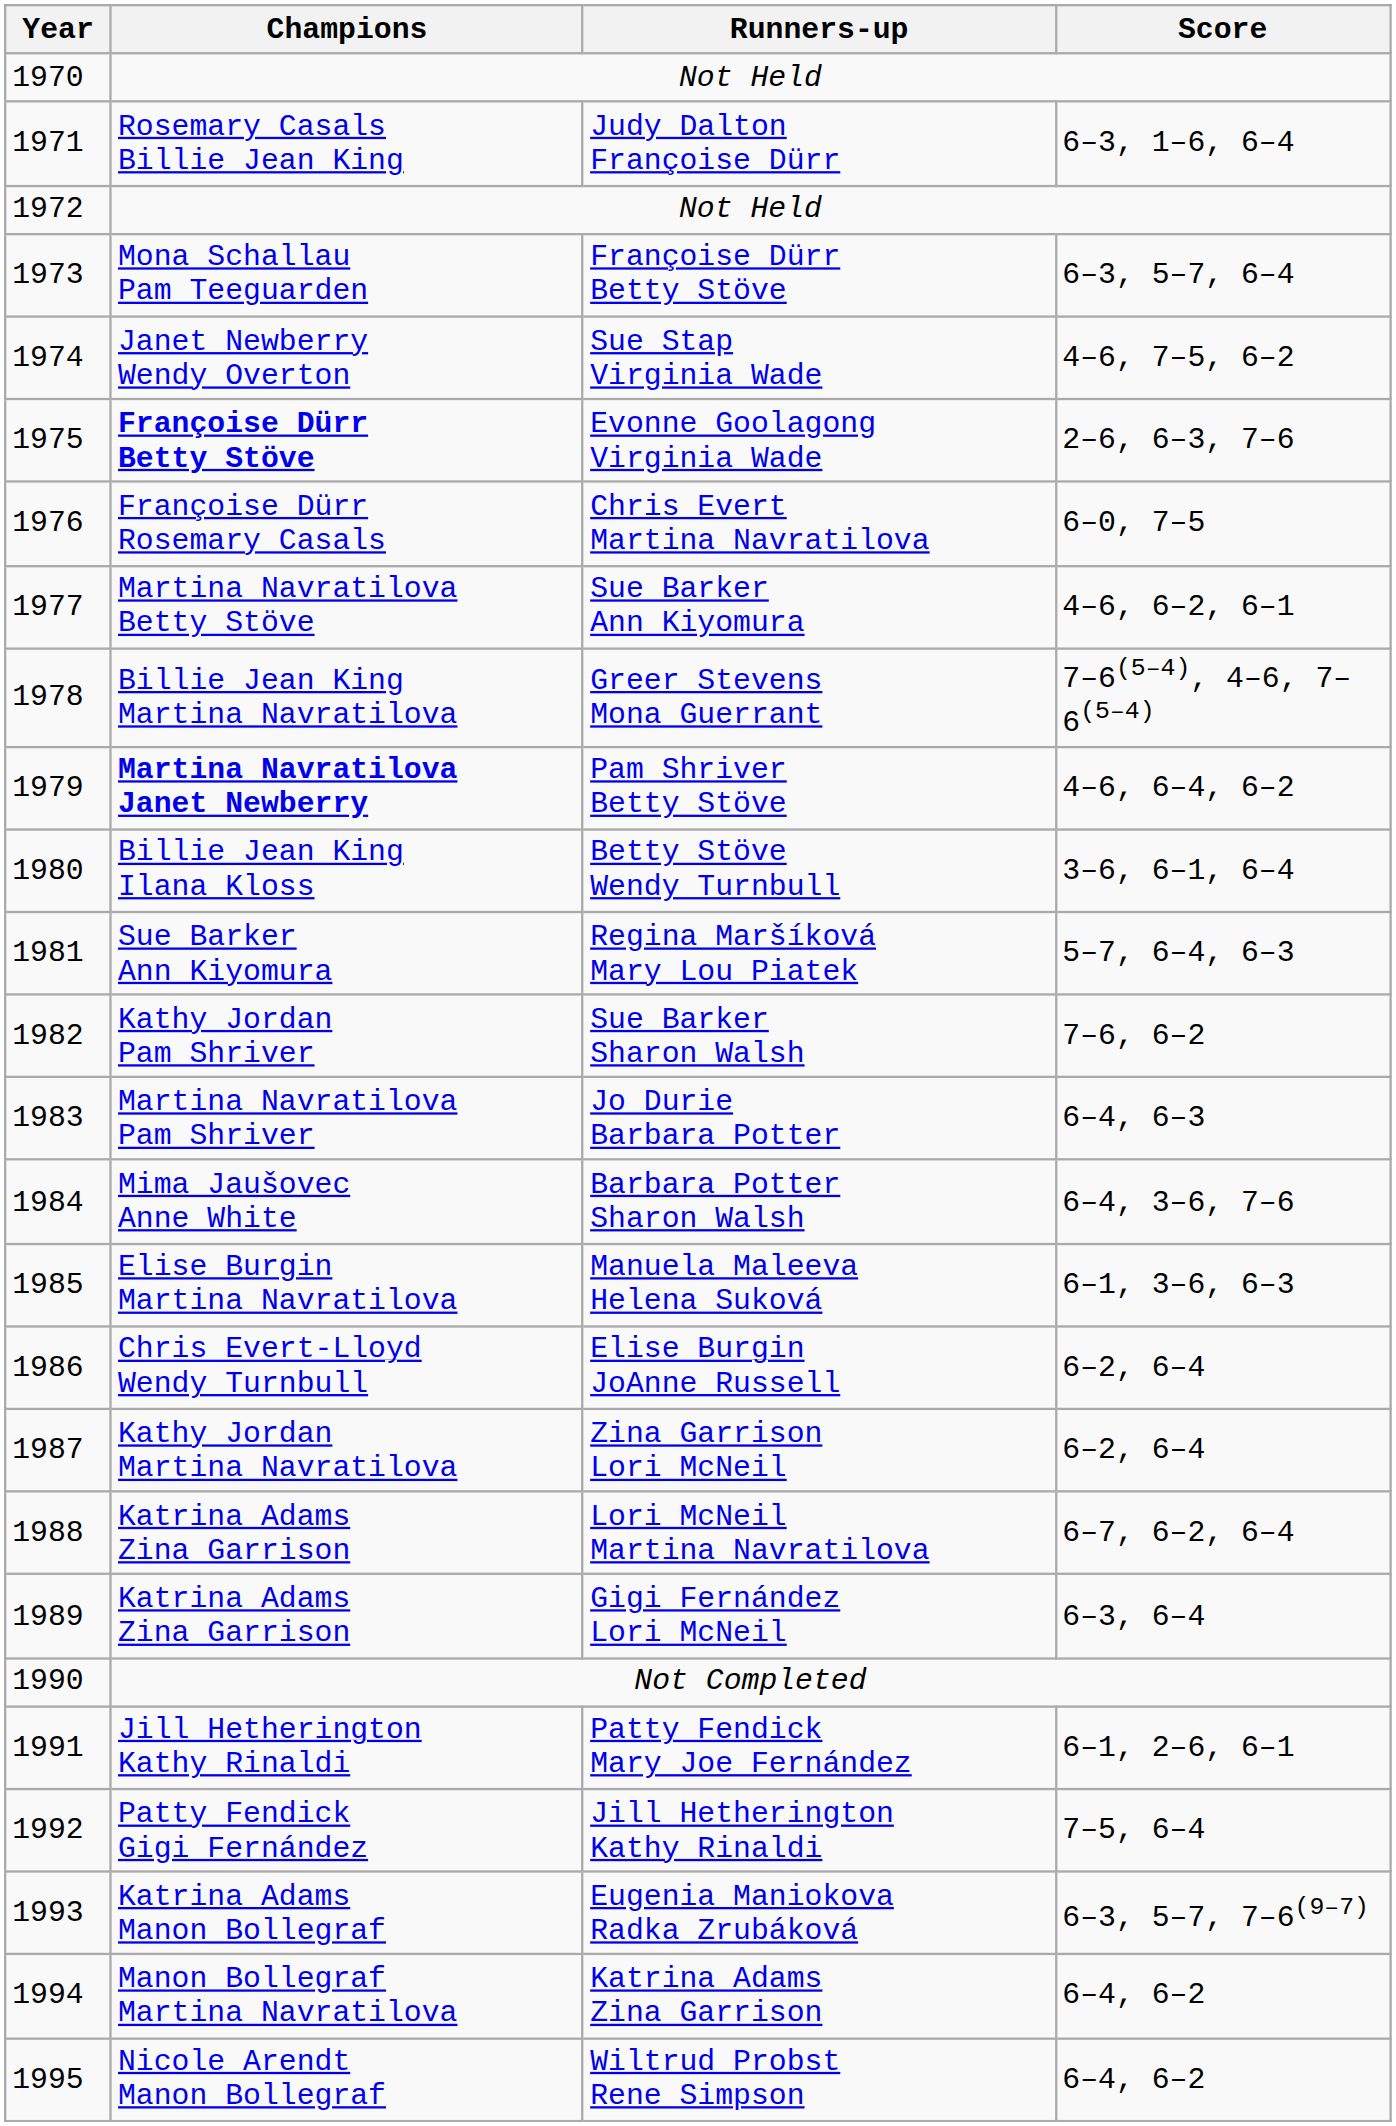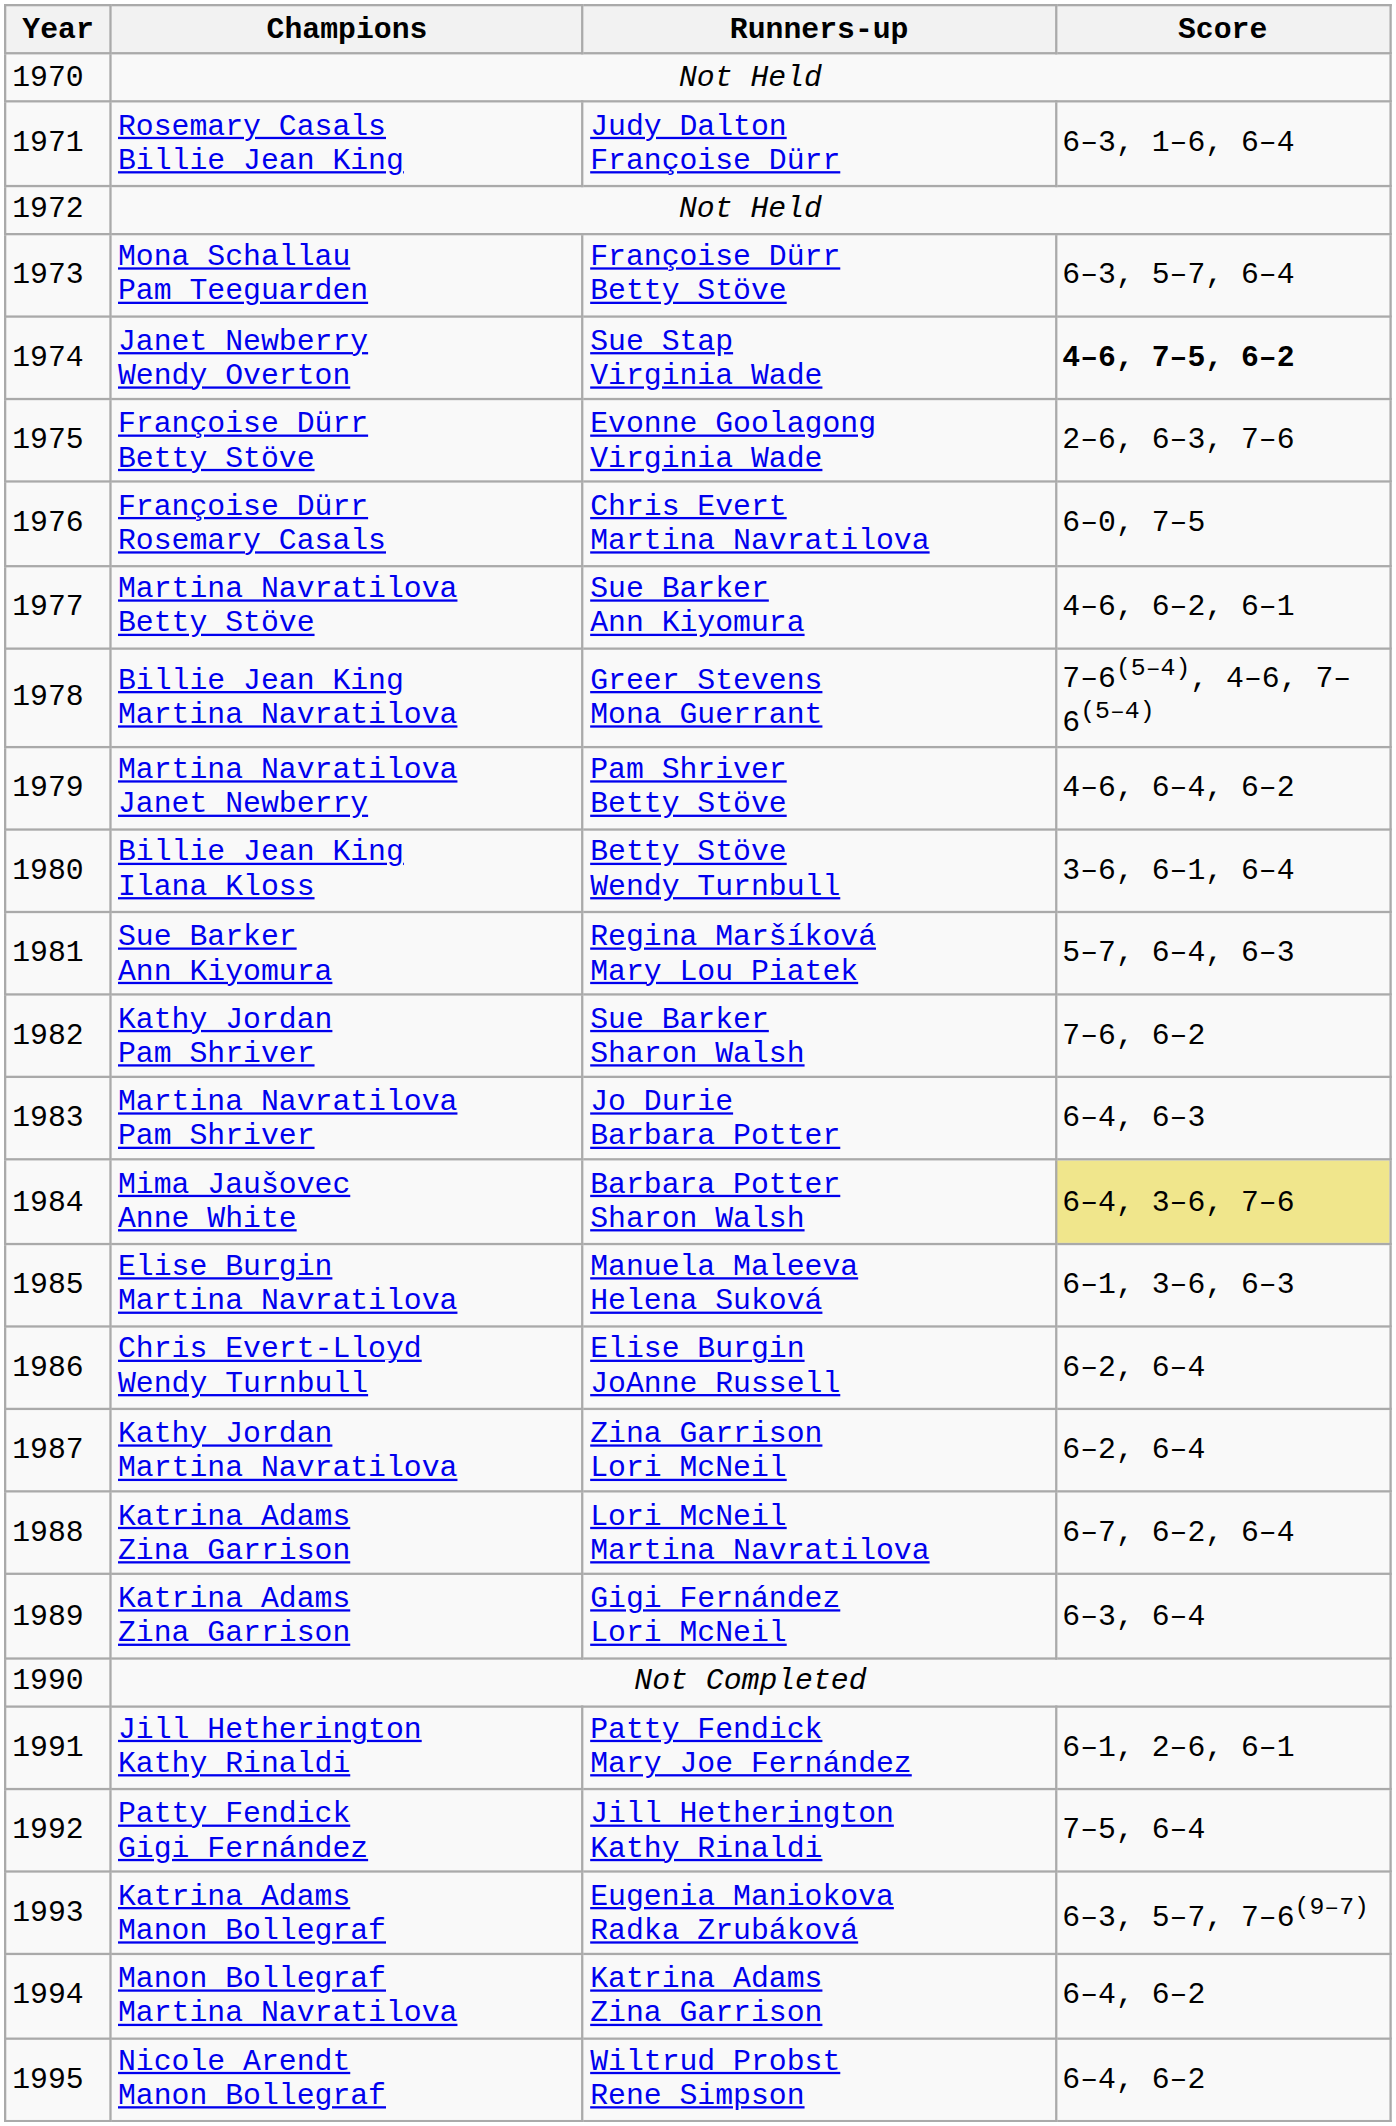(1178, 358) normal -> (1178, 358) bold
(243, 441) bold -> (243, 441) normal
(288, 787) bold -> (288, 787) normal
(1178, 1202) no background -> (1178, 1202) khaki background
